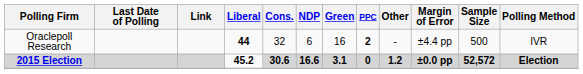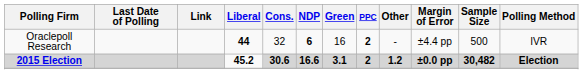(309, 42) normal -> (309, 42) bold
(368, 61) 0 -> (368, 61) 2
(479, 61) 52,572 -> (479, 61) 30,482
